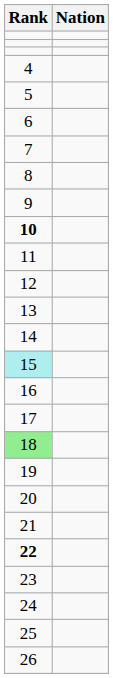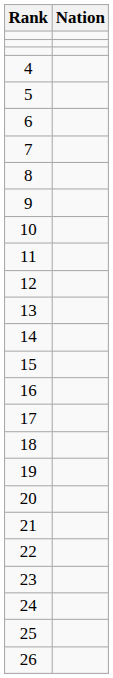(28, 229) bold -> (28, 229) normal
(28, 364) paleturquoise background -> (28, 364) no background
(28, 444) lightgreen background -> (28, 444) no background
(28, 552) bold -> (28, 552) normal
